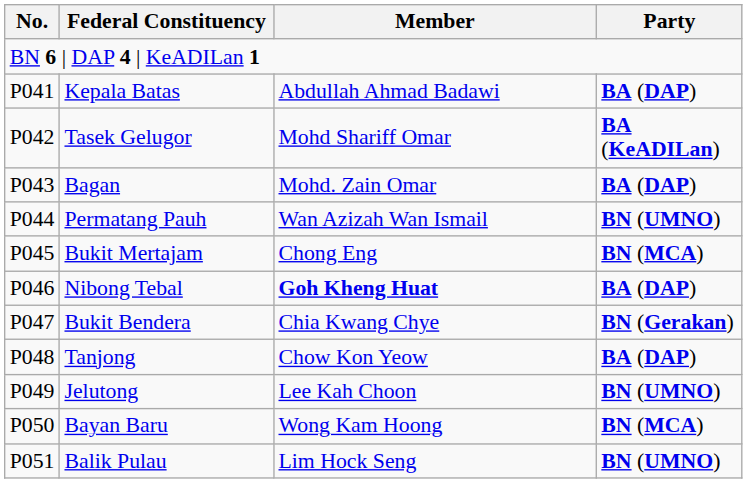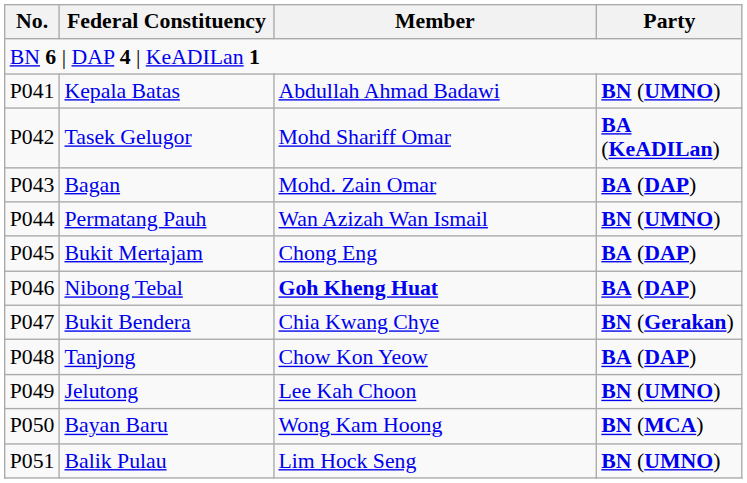(649, 90) BA (DAP) -> (661, 90) BN (UMNO)
(652, 253) BN (MCA) -> (649, 253) BA (DAP)
